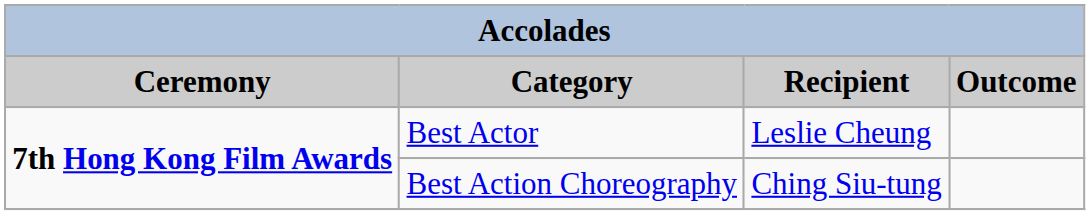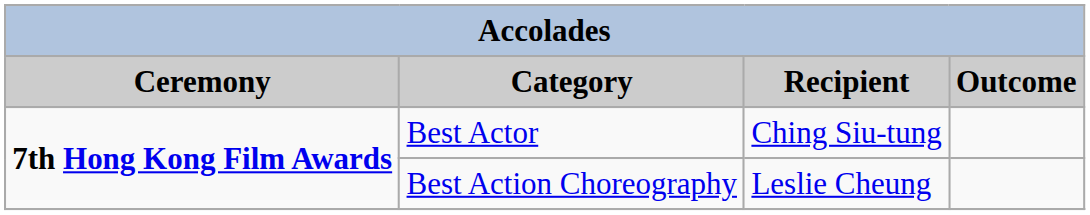(841, 132) Leslie Cheung -> (847, 132) Ching Siu-tung
(847, 183) Ching Siu-tung -> (841, 183) Leslie Cheung
